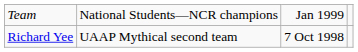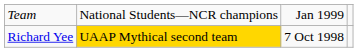(158, 36) no background -> (158, 36) gold background
